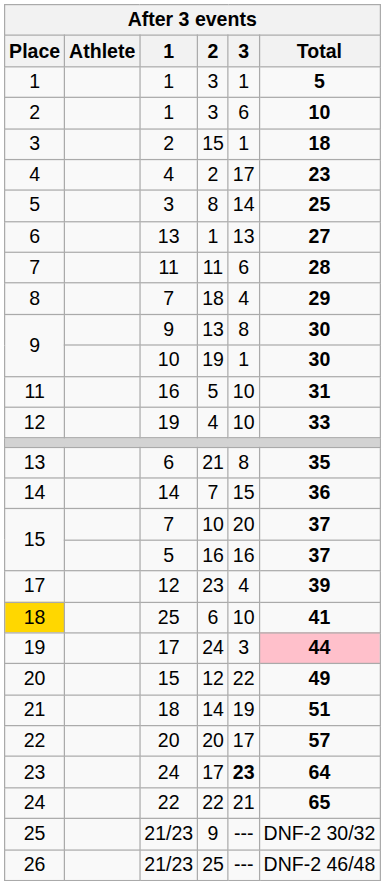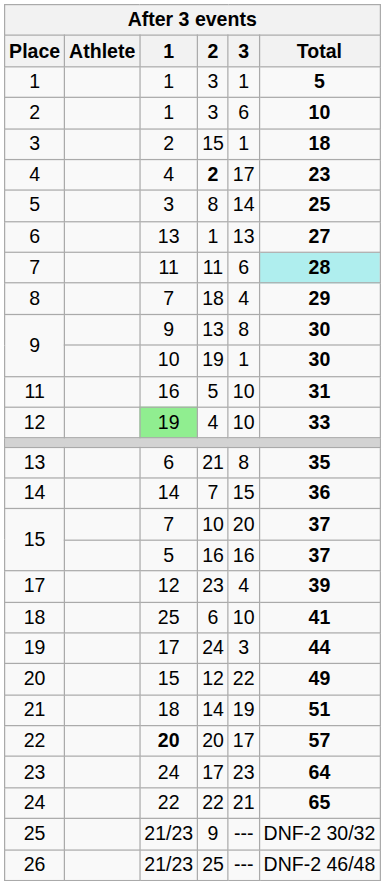(213, 174) normal -> (213, 174) bold
(319, 267) no background -> (319, 267) paleturquoise background
(169, 422) no background -> (169, 422) lightgreen background
(35, 617) gold background -> (35, 617) no background
(319, 648) pink background -> (319, 648) no background
(169, 740) normal -> (169, 740) bold
(244, 771) bold -> (244, 771) normal
